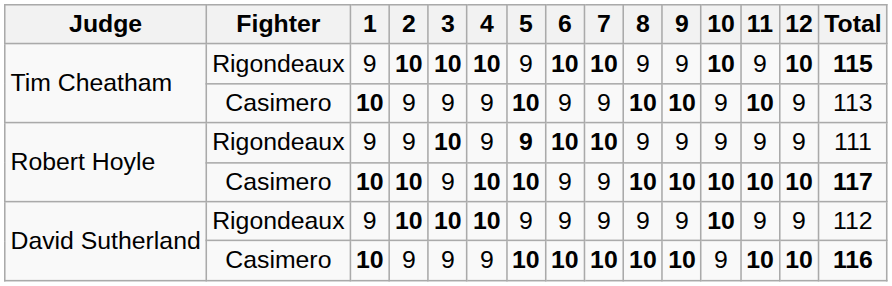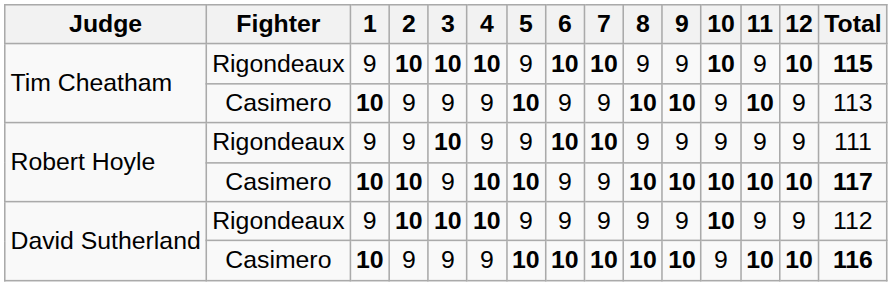(526, 142) bold -> (526, 142) normal
